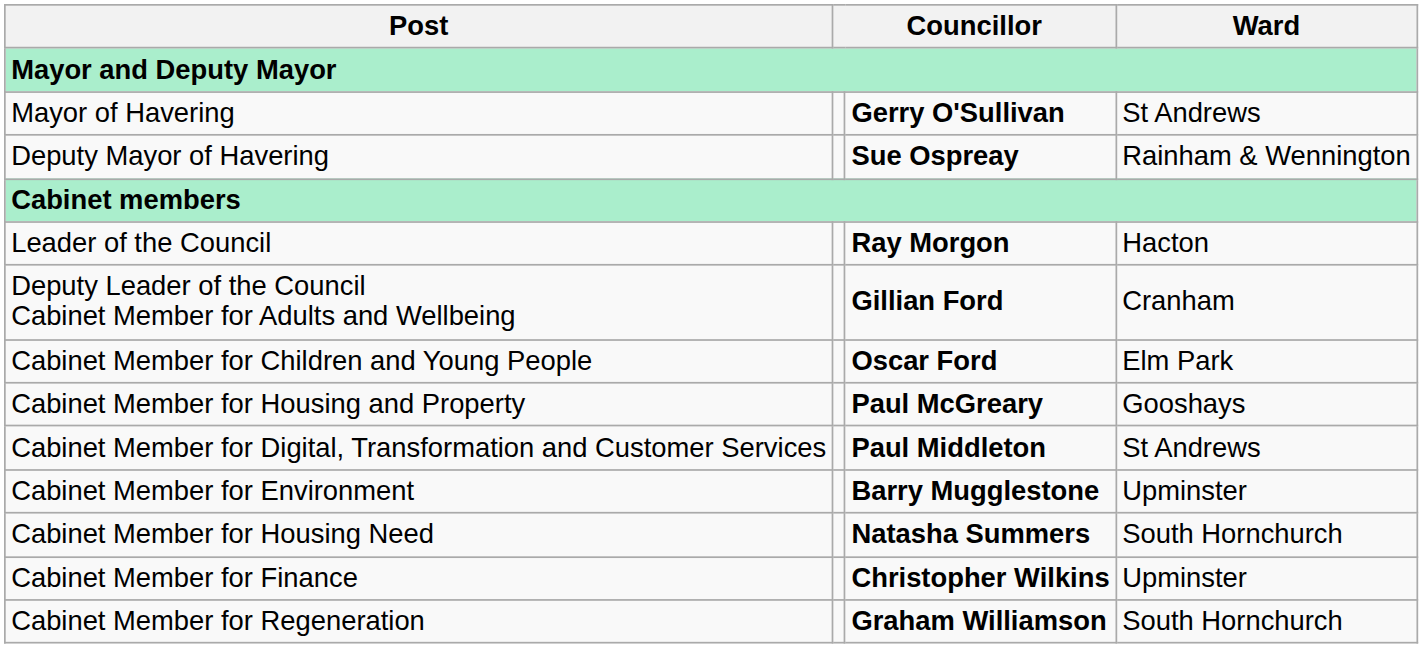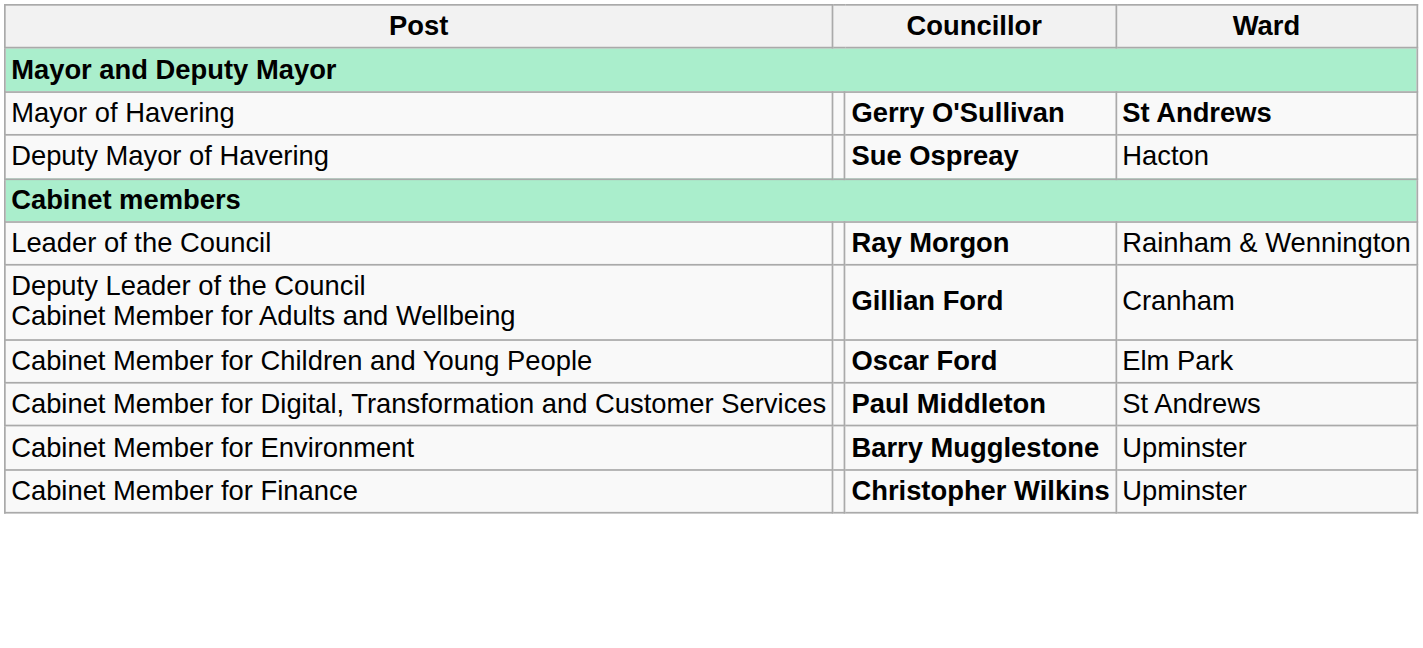(1191, 112) normal -> (1197, 112) bold
(1266, 156) Rainham & Wennington -> (1166, 156) Hacton
(1166, 243) Hacton -> (1266, 243) Rainham & Wennington
- row: (268, 404)
- row: (223, 534)
- row: (218, 621)
